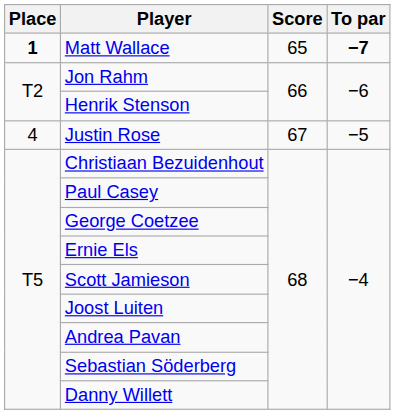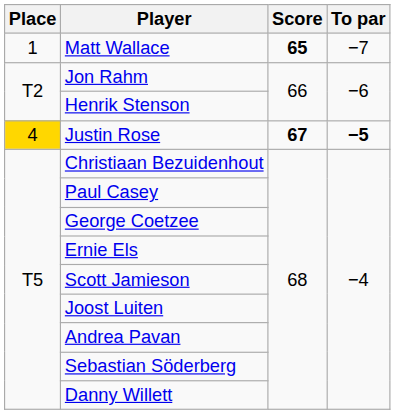(33, 47) bold -> (33, 47) normal
(297, 47) normal -> (297, 47) bold
(358, 47) bold -> (358, 47) normal
(33, 134) no background -> (33, 134) gold background
(297, 134) normal -> (297, 134) bold
(358, 134) normal -> (358, 134) bold
